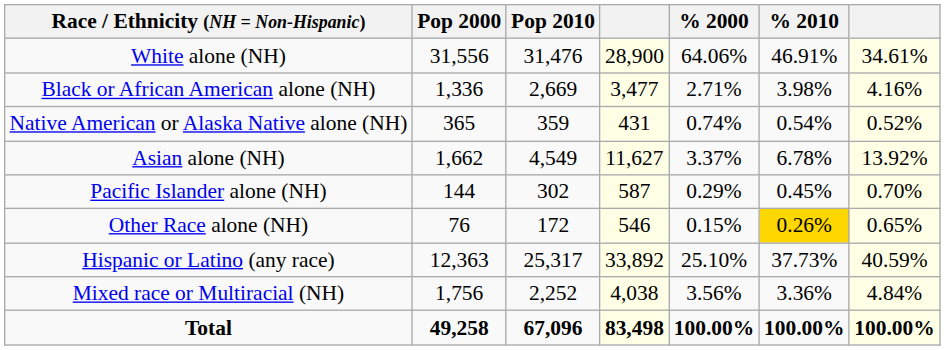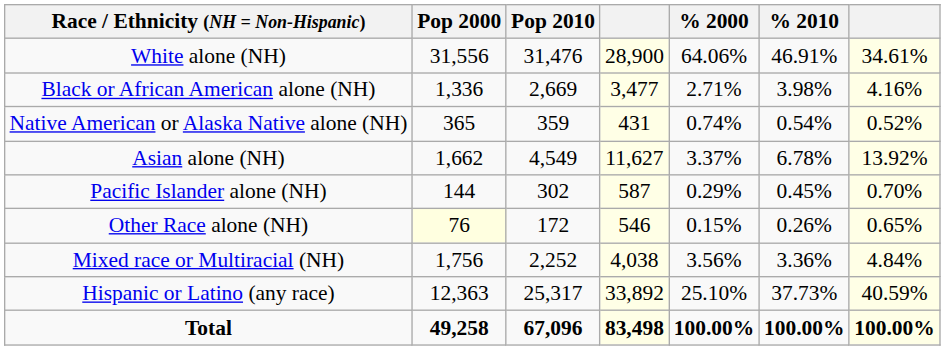(459, 225) no background -> (459, 225) lightyellow background
(804, 225) gold background -> (804, 225) no background
rows swapped: (208, 293) <-> (208, 259)
